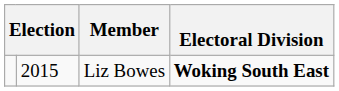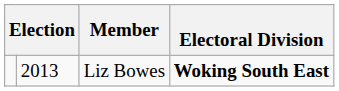(40, 70) 2015 -> (40, 70) 2013
